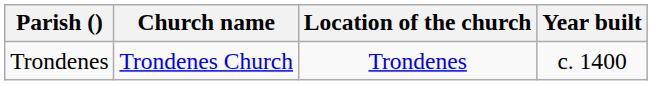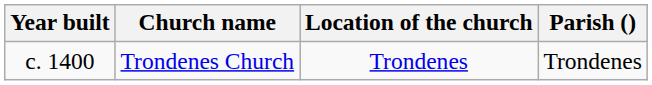columns swapped: (59, 23) <-> (592, 23)
